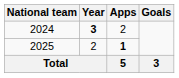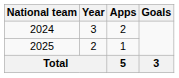(93, 30) bold -> (93, 30) normal
(123, 47) bold -> (123, 47) normal
